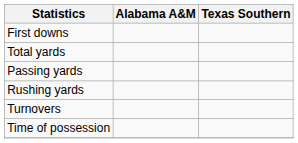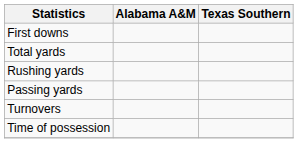rows swapped: (45, 90) <-> (45, 71)
